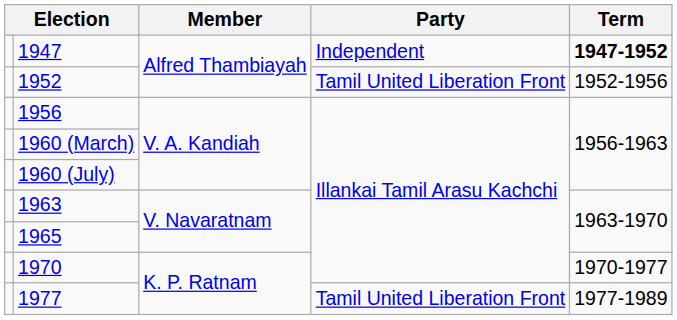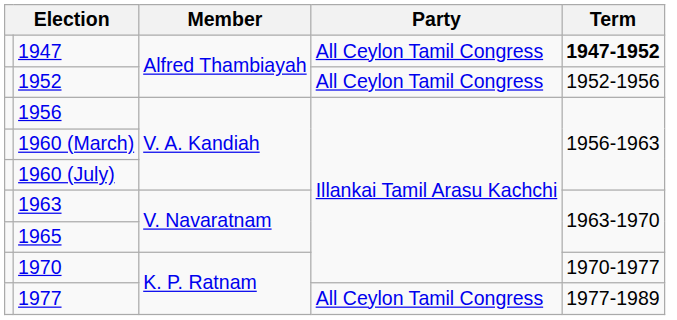(370, 50) Independent -> (429, 50) All Ceylon Tamil Congress
(440, 81) Tamil United Liberation Front -> (429, 81) All Ceylon Tamil Congress
(440, 298) Tamil United Liberation Front -> (429, 298) All Ceylon Tamil Congress
